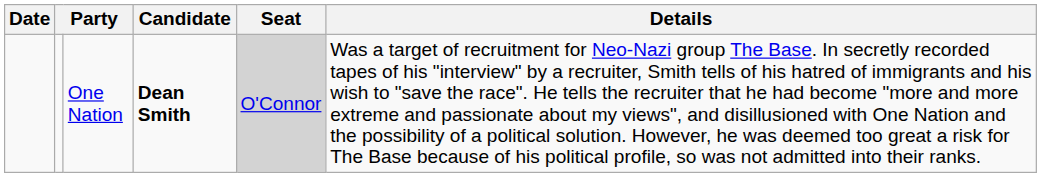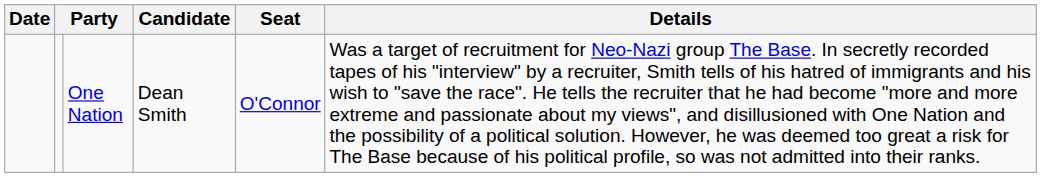(164, 103) bold -> (162, 103) normal
(281, 103) lightgrey background -> (280, 103) no background
